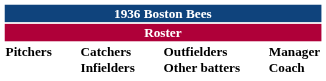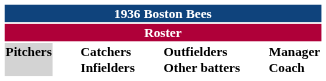(29, 51) no background -> (29, 51) lightgrey background
